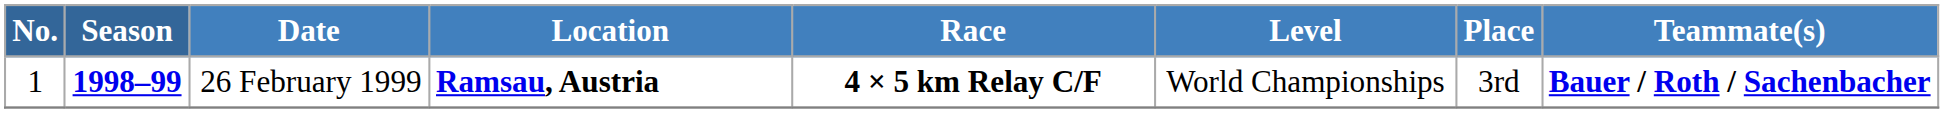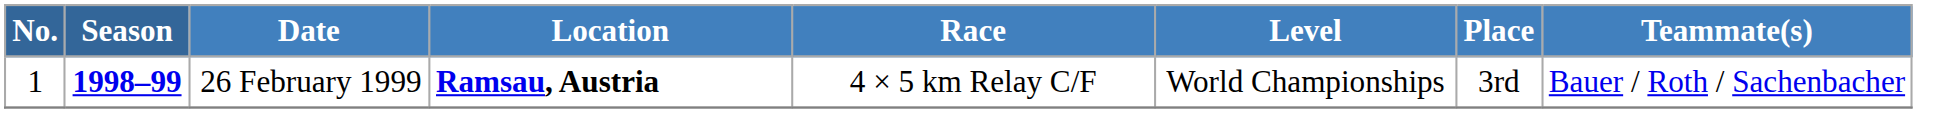(973, 81) bold -> (973, 81) normal
(1740, 81) bold -> (1727, 81) normal
